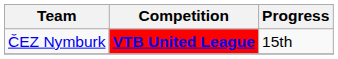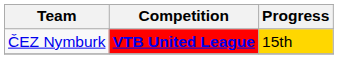(277, 41) no background -> (277, 41) gold background
